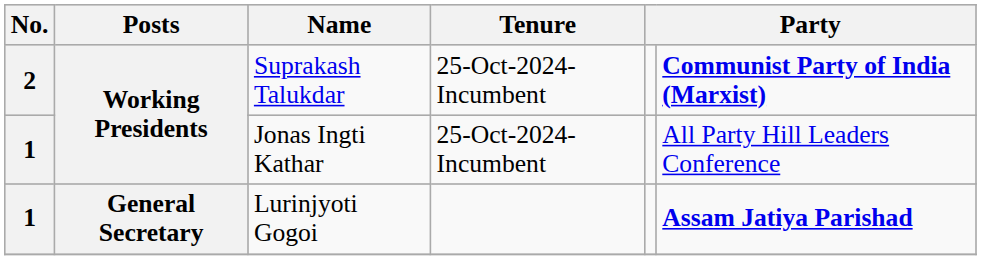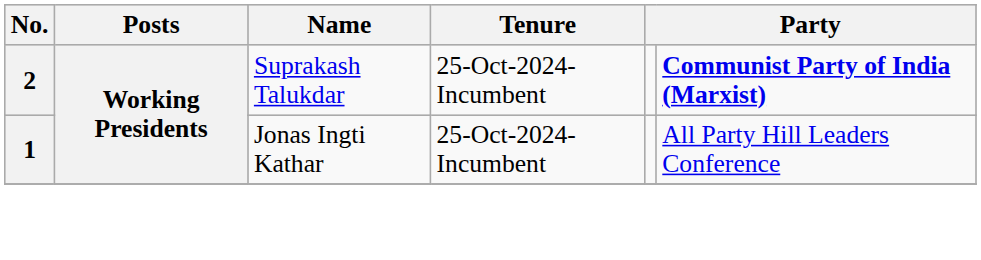- row: (306, 218)
